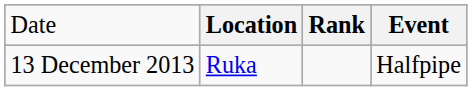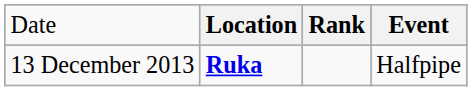(231, 64) normal -> (234, 64) bold
